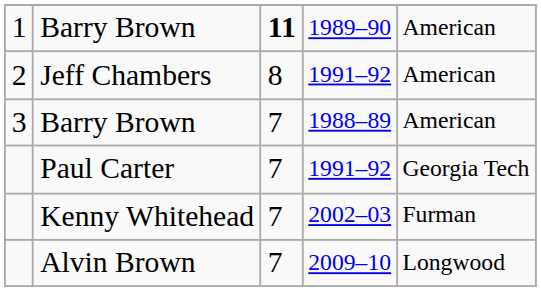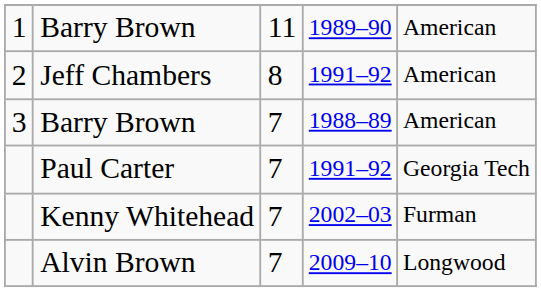(282, 27) bold -> (282, 27) normal
